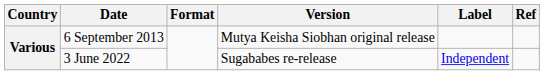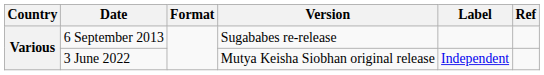(328, 37) Mutya Keisha Siobhan original release -> (279, 37) Sugababes re-release
(279, 59) Sugababes re-release -> (328, 59) Mutya Keisha Siobhan original release
